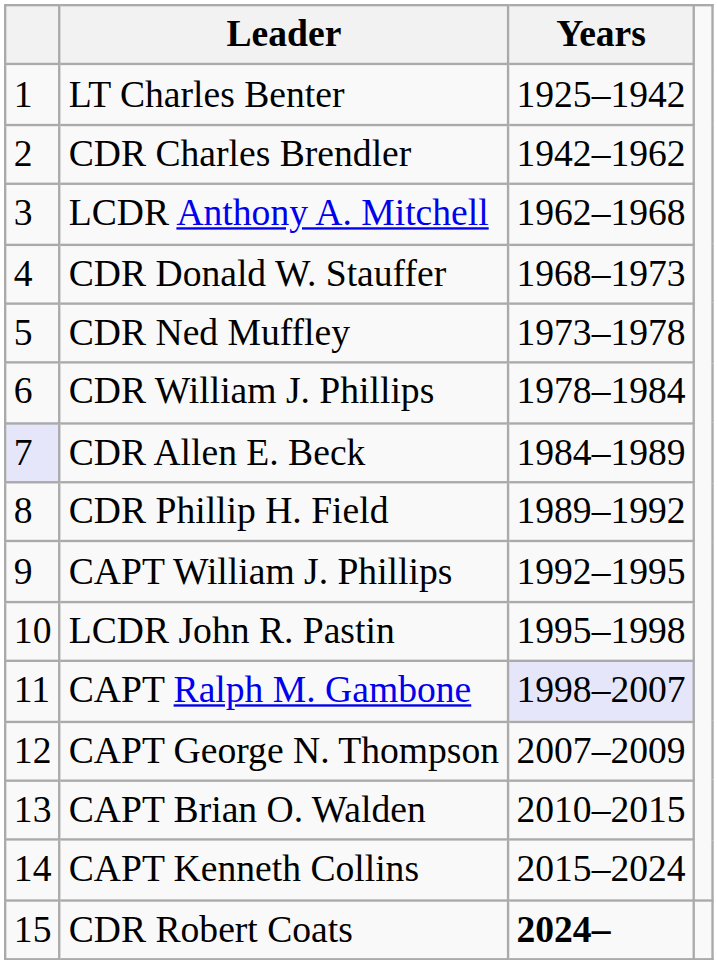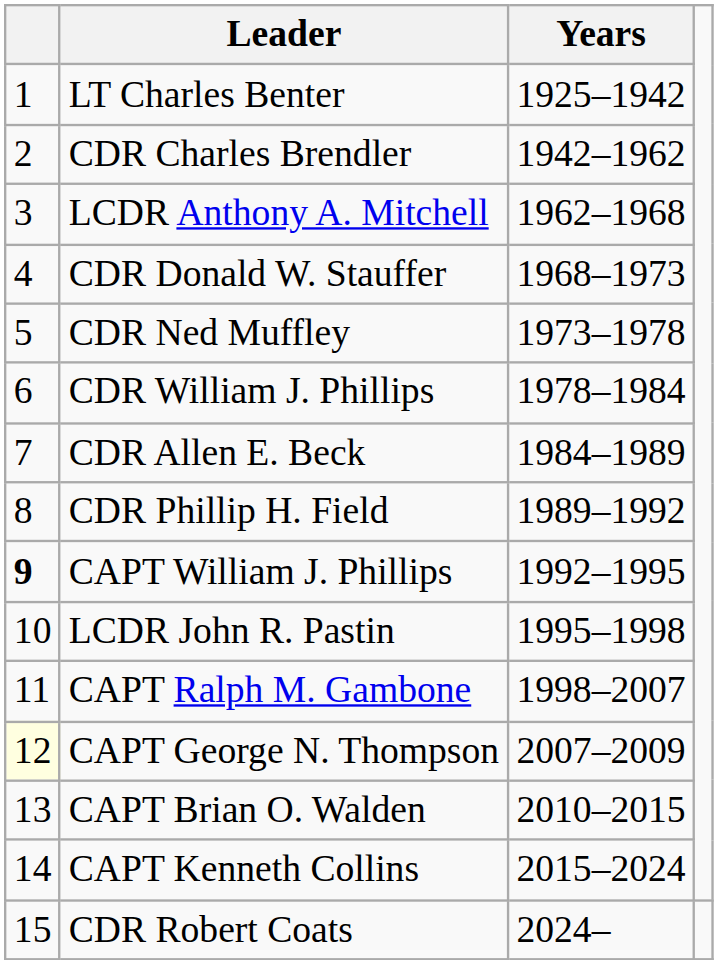(23, 451) lavender background -> (23, 451) no background
(23, 570) normal -> (23, 570) bold
(601, 690) lavender background -> (601, 690) no background
(33, 749) no background -> (33, 749) lightyellow background
(563, 928) bold -> (563, 928) normal
